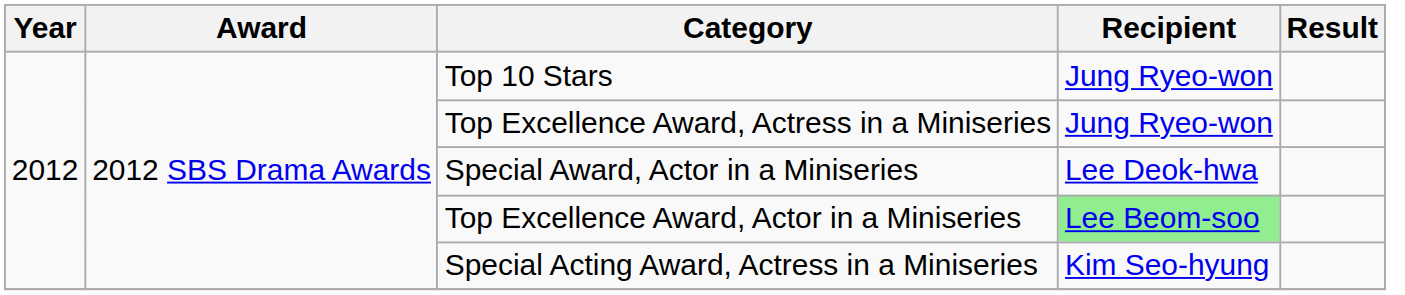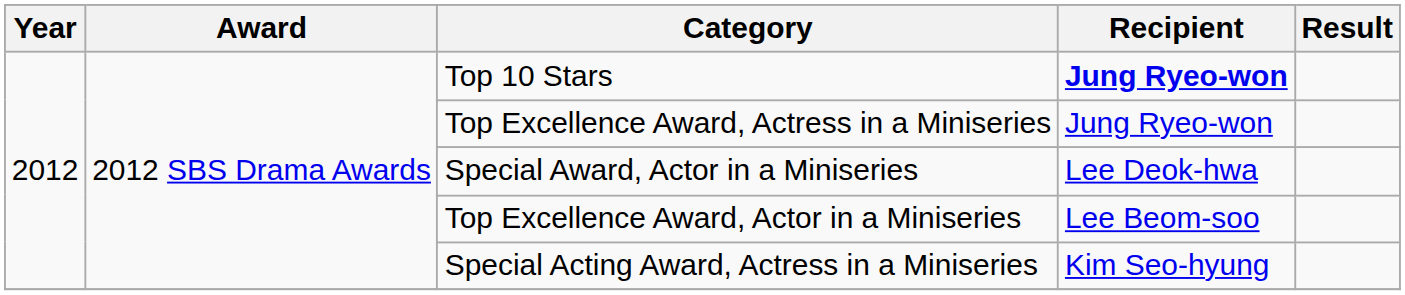(1169, 75) normal -> (1176, 75) bold
(1162, 218) lightgreen background -> (1162, 218) no background
